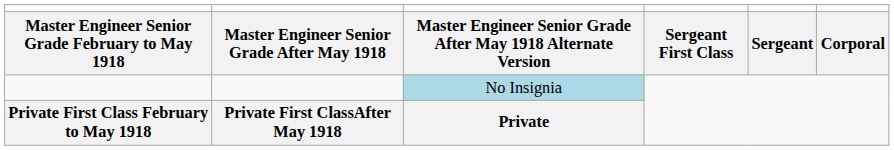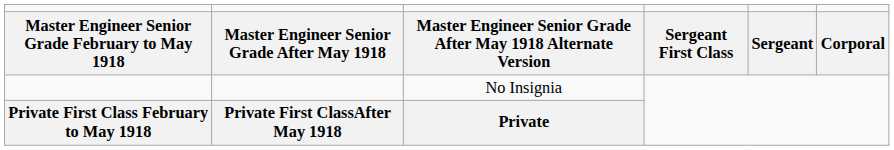(524, 87) lightblue background -> (524, 87) no background
